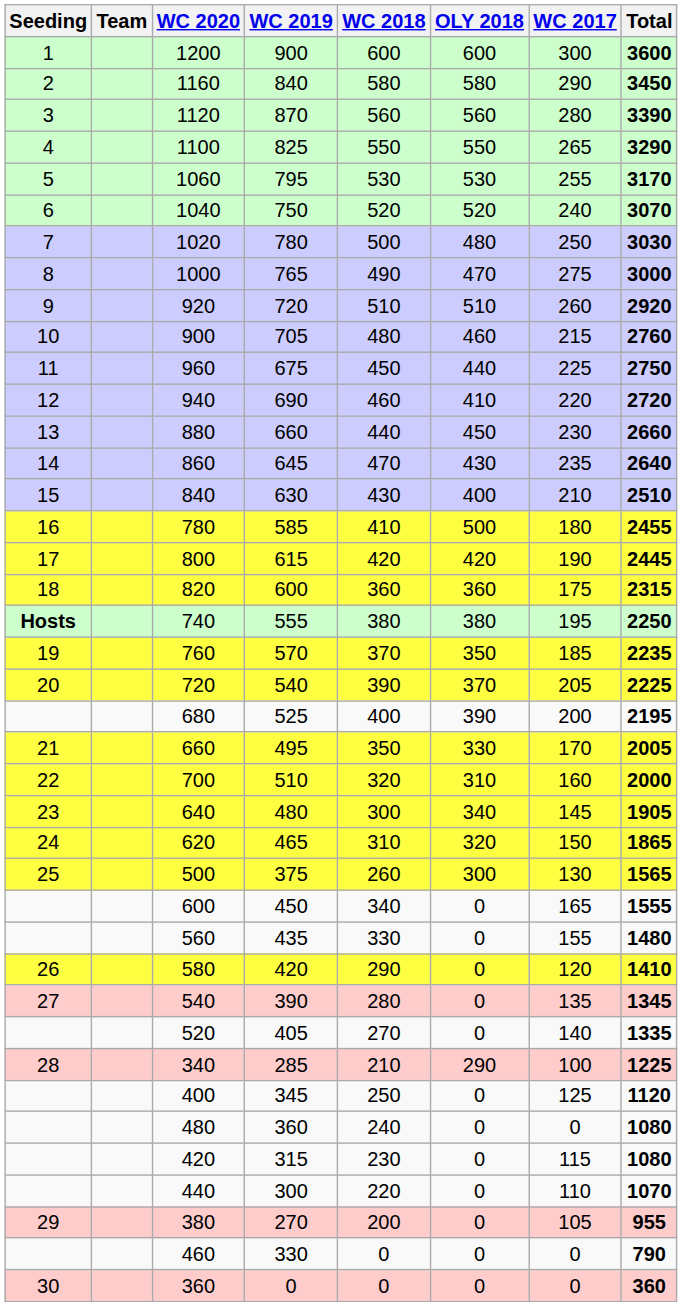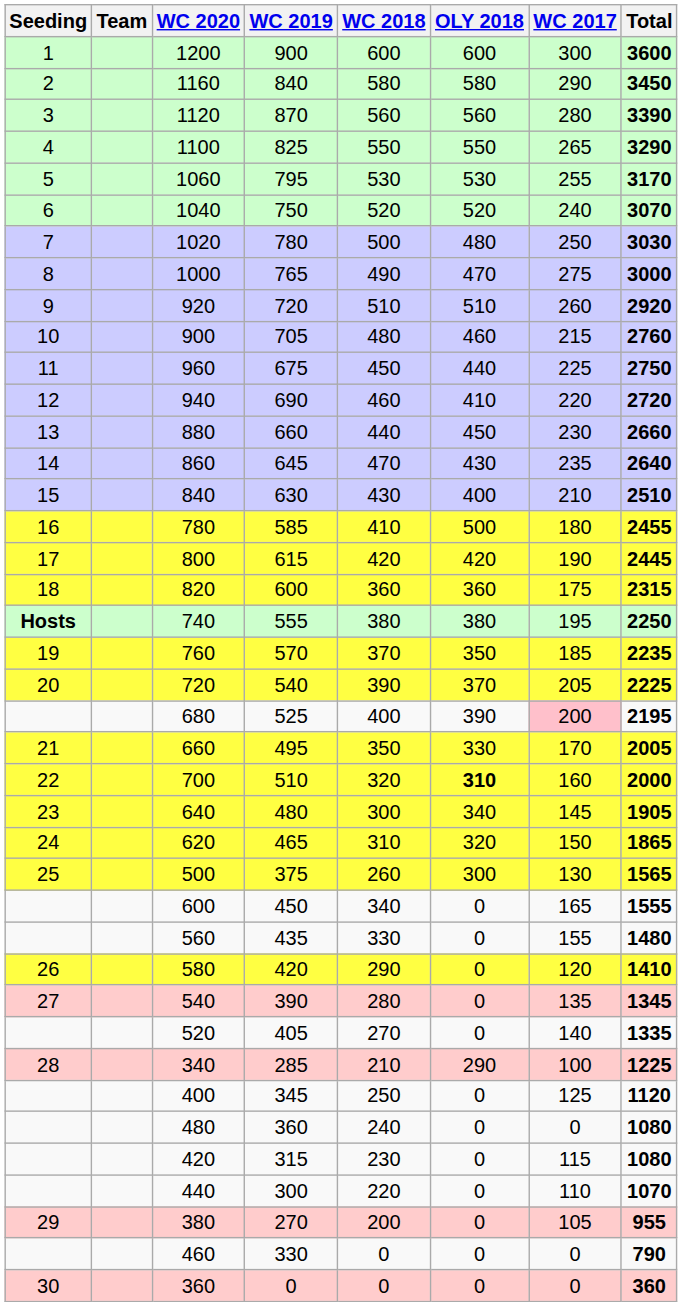(575, 717) no background -> (575, 717) pink background
(479, 780) normal -> (479, 780) bold
